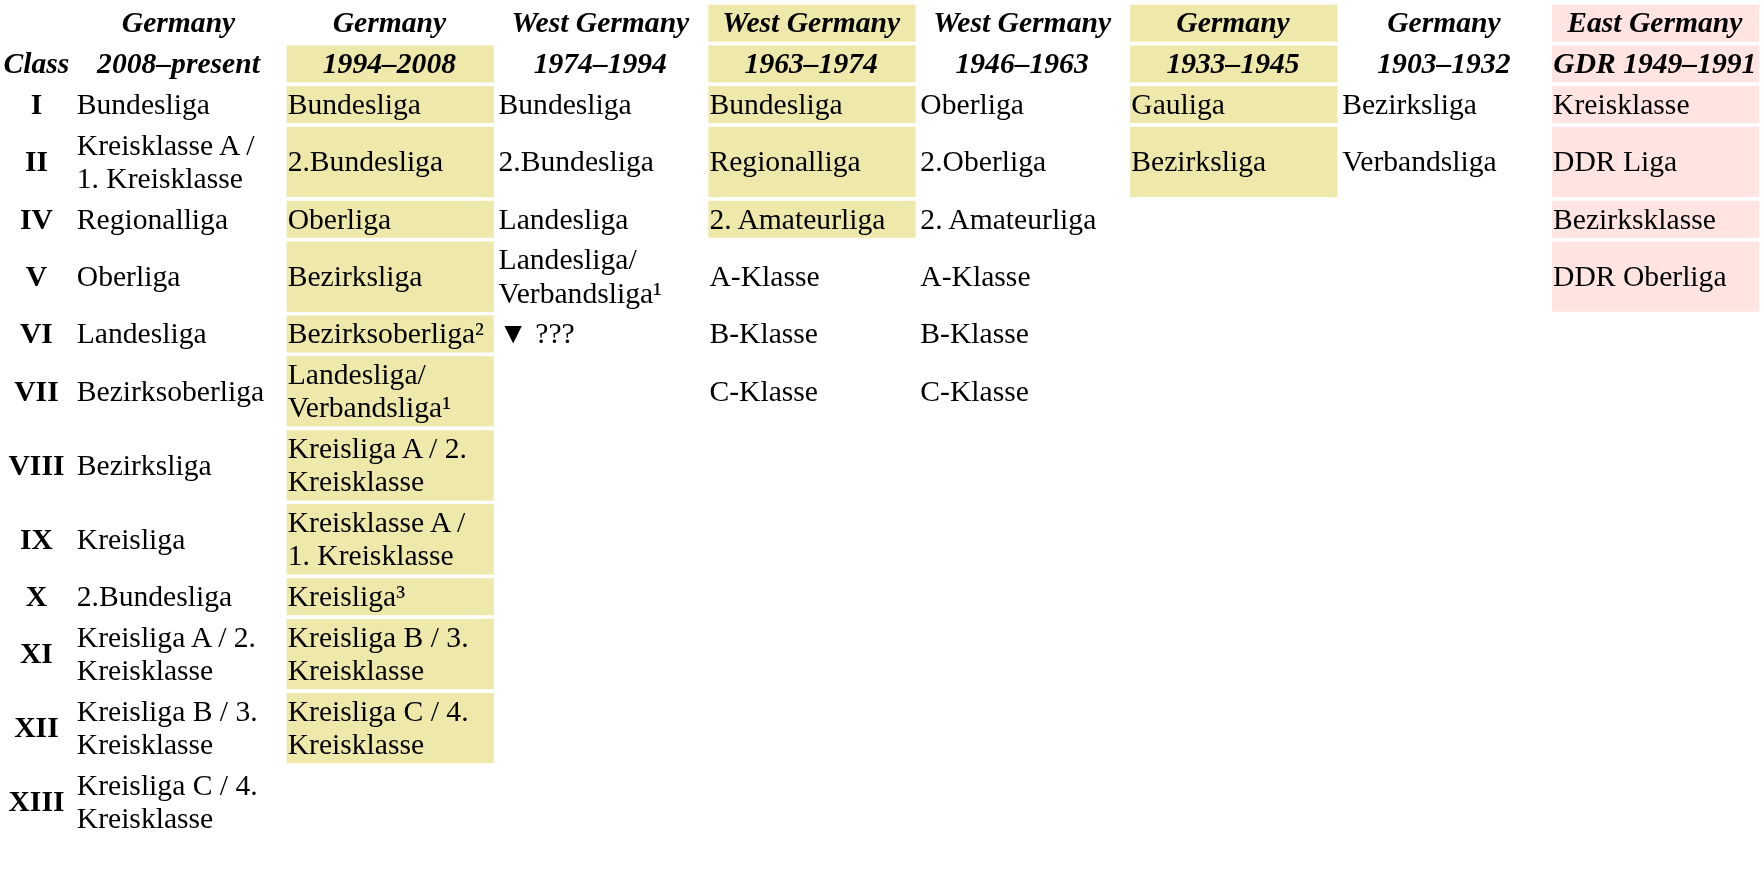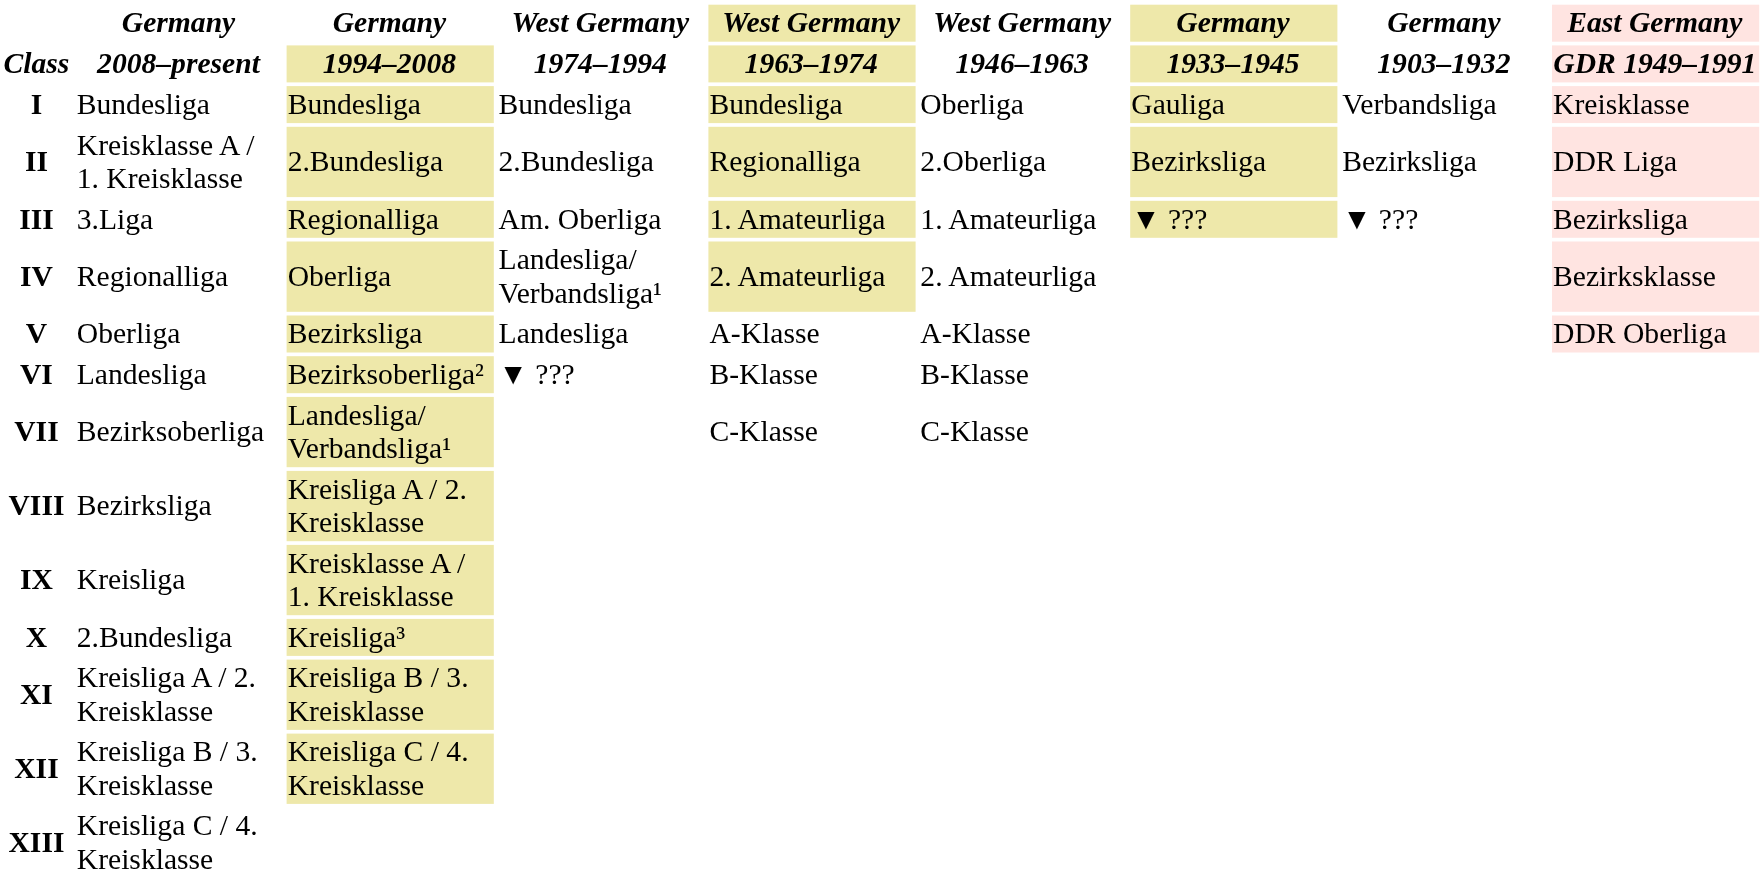(1410, 104) Bezirksliga -> (1419, 104) Verbandsliga
(1419, 161) Verbandsliga -> (1410, 161) Bezirksliga
+ row: (36, 218)
(564, 218) Landesliga -> (580, 276) Landesliga/ Verbandsliga¹
(580, 276) Landesliga/ Verbandsliga¹ -> (564, 333) Landesliga
